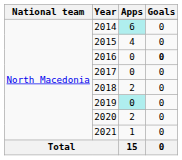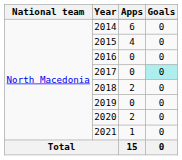(132, 27) paleturquoise background -> (132, 27) no background
(161, 57) bold -> (161, 57) normal
(161, 72) no background -> (161, 72) paleturquoise background
(132, 102) paleturquoise background -> (132, 102) no background
